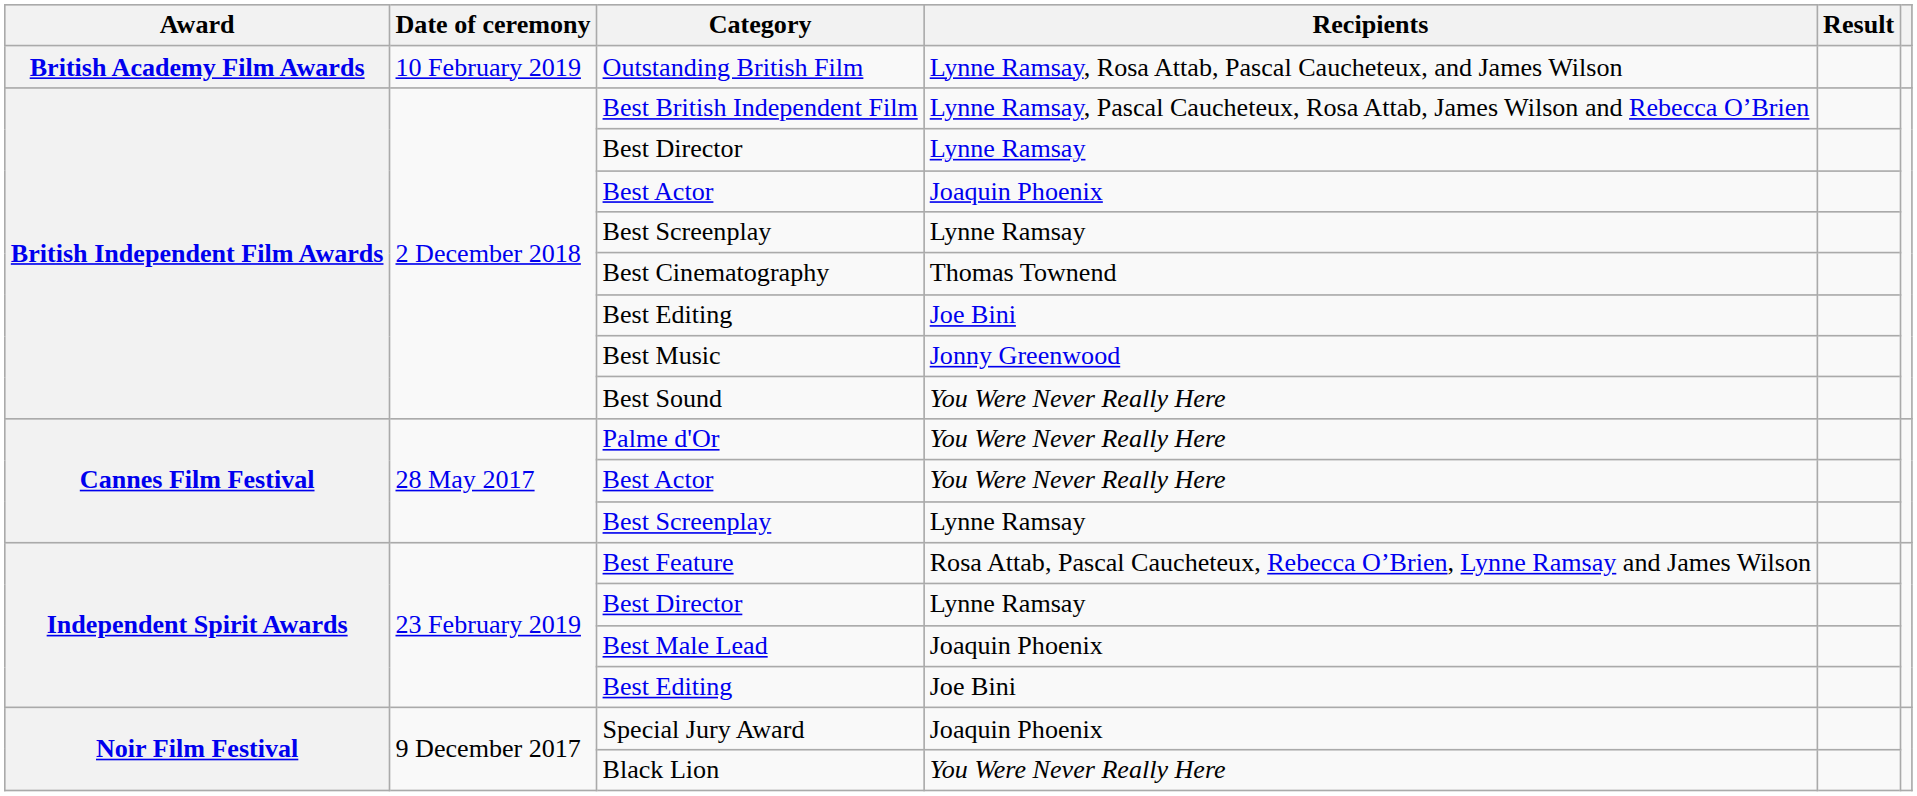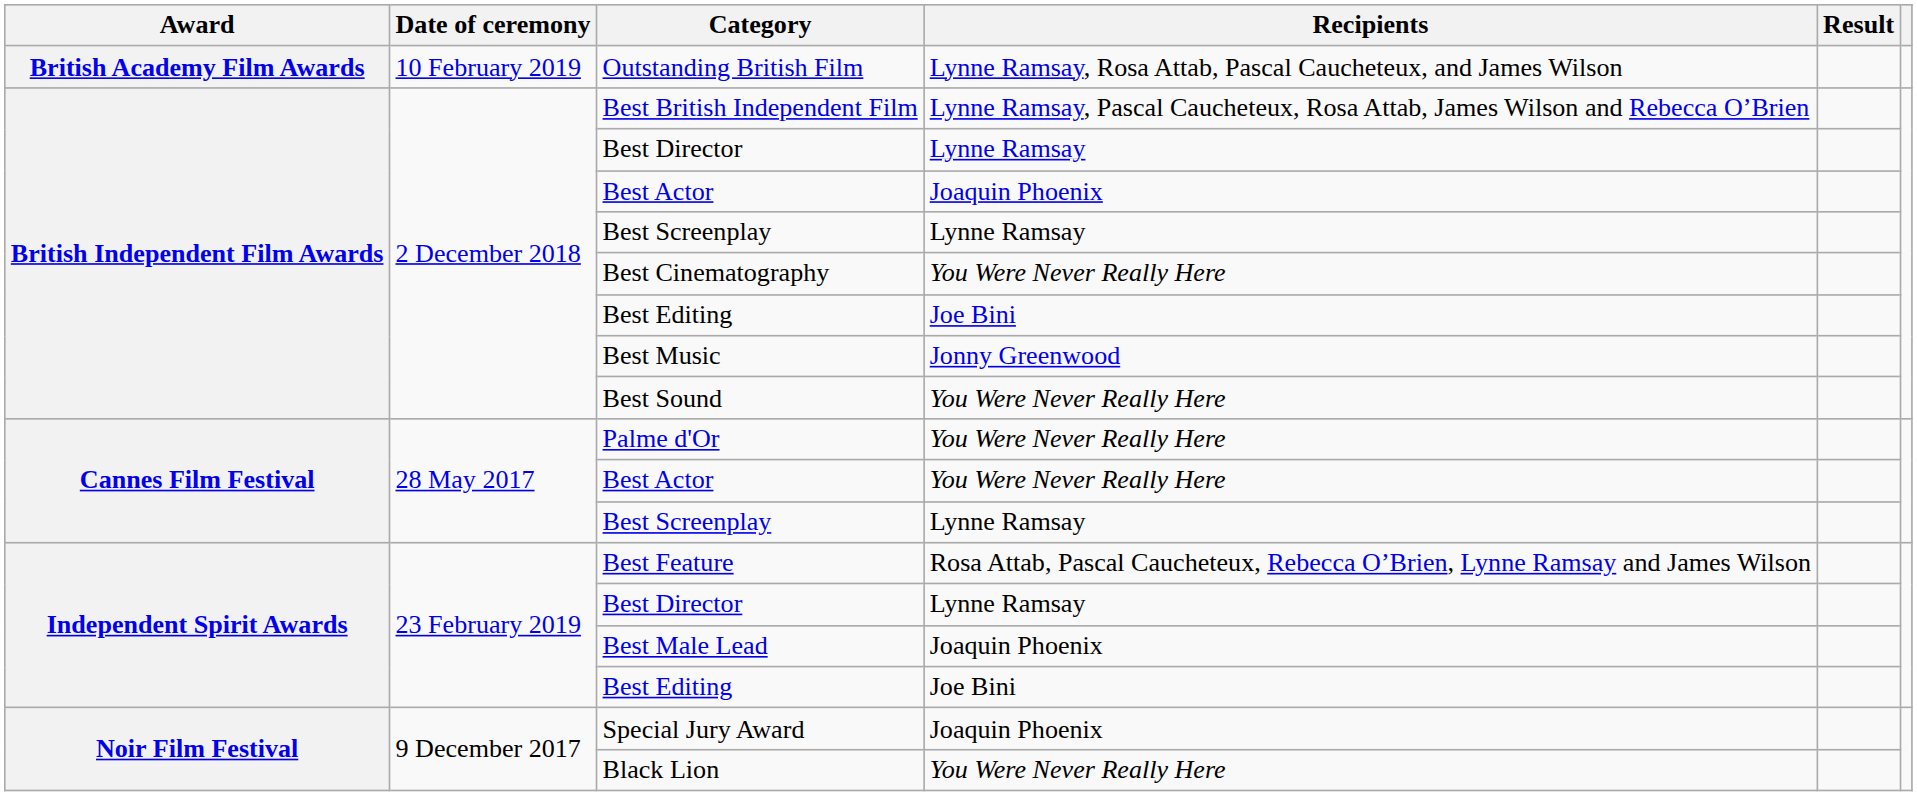(1023, 273) Thomas Townend -> (1078, 273) You Were Never Really Here
